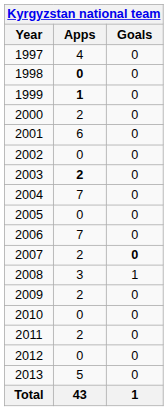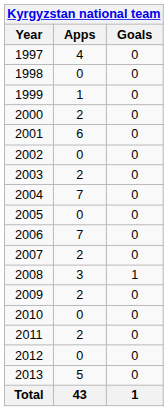(80, 74) bold -> (80, 74) normal
(80, 94) bold -> (80, 94) normal
(80, 174) bold -> (80, 174) normal
(135, 255) bold -> (135, 255) normal
